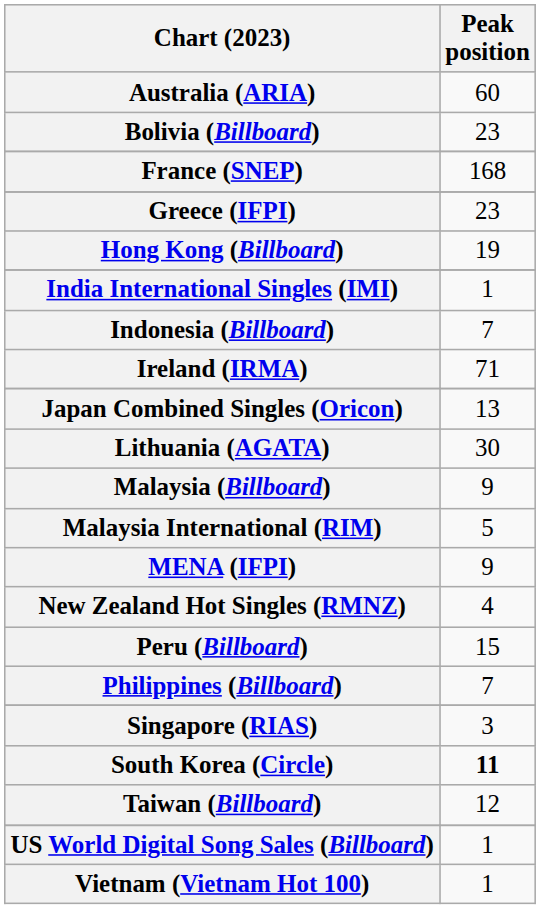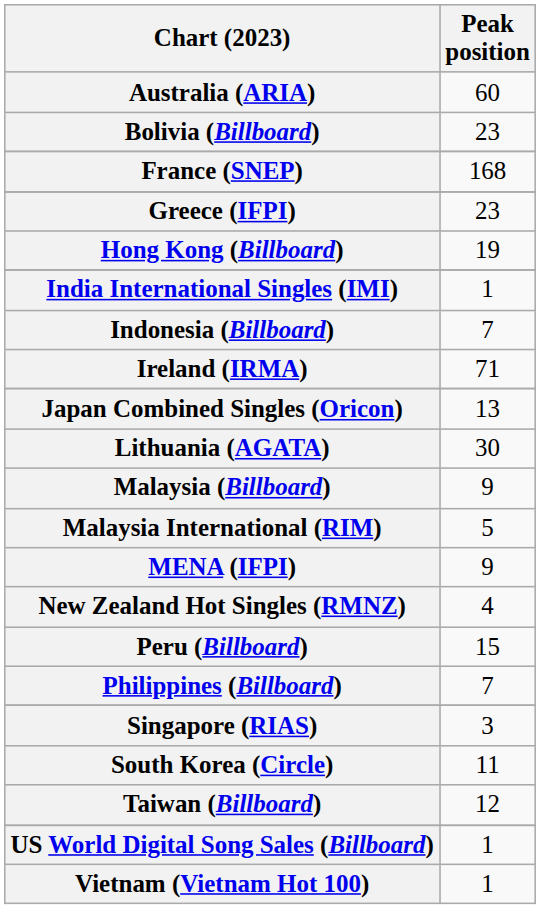(488, 764) bold -> (488, 764) normal
